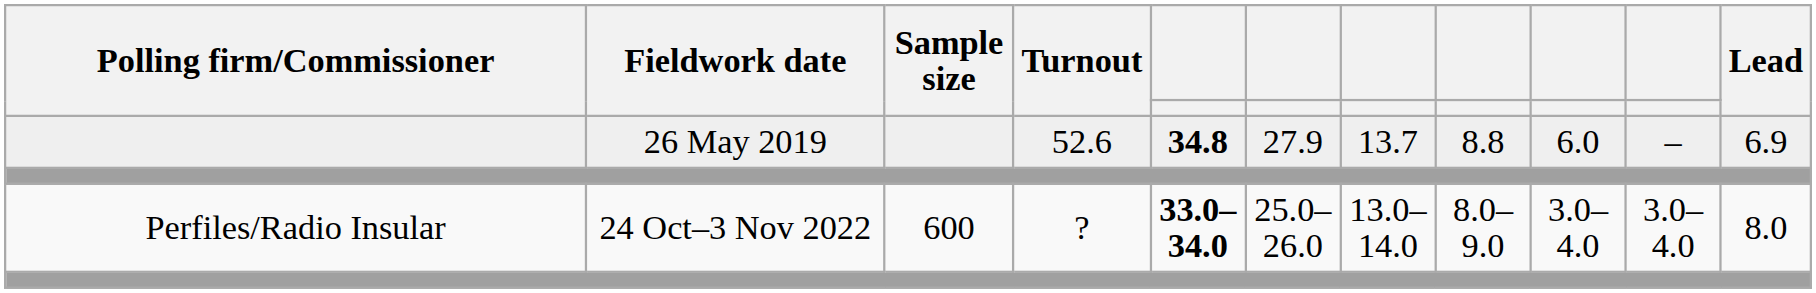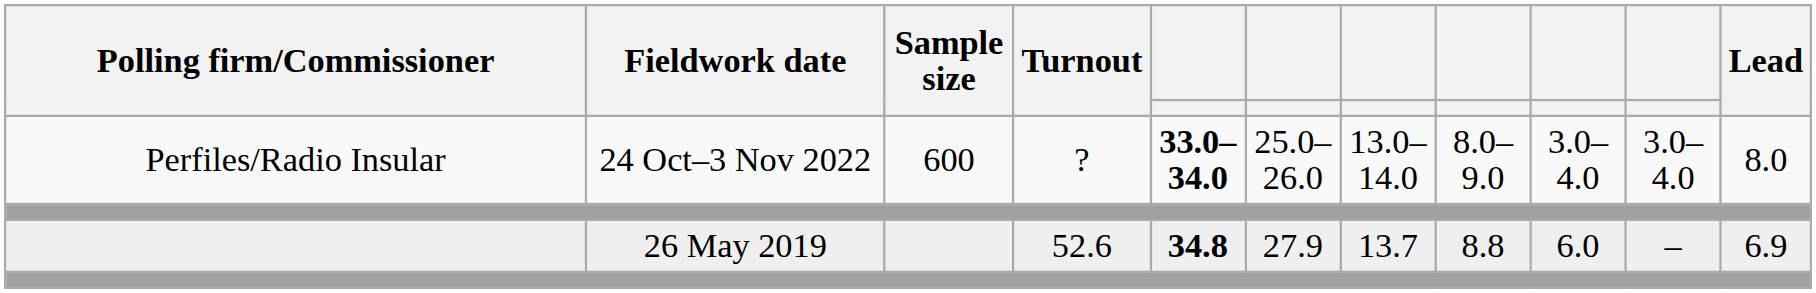rows swapped: (735, 227) <-> (735, 141)
